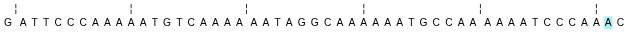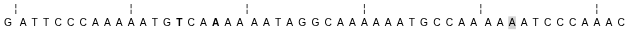(179, 22) normal -> (179, 22) bold
(215, 22) normal -> (216, 22) bold
(512, 22) no background -> (512, 22) lightgrey background
(608, 22) paleturquoise background -> (609, 22) no background
